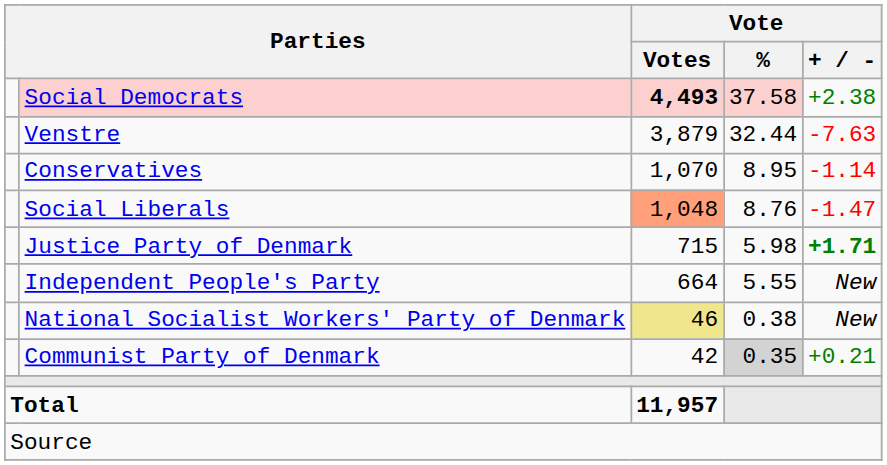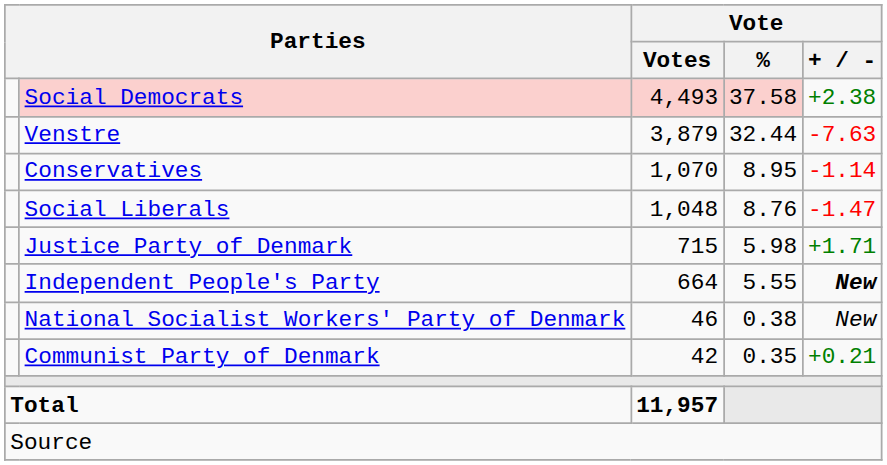(684, 98) bold -> (684, 98) normal
(684, 209) lightsalmon background -> (684, 209) no background
(842, 246) bold -> (842, 246) normal
(856, 283) normal -> (856, 283) bold
(704, 320) khaki background -> (704, 320) no background
(770, 357) lightgrey background -> (770, 357) no background
